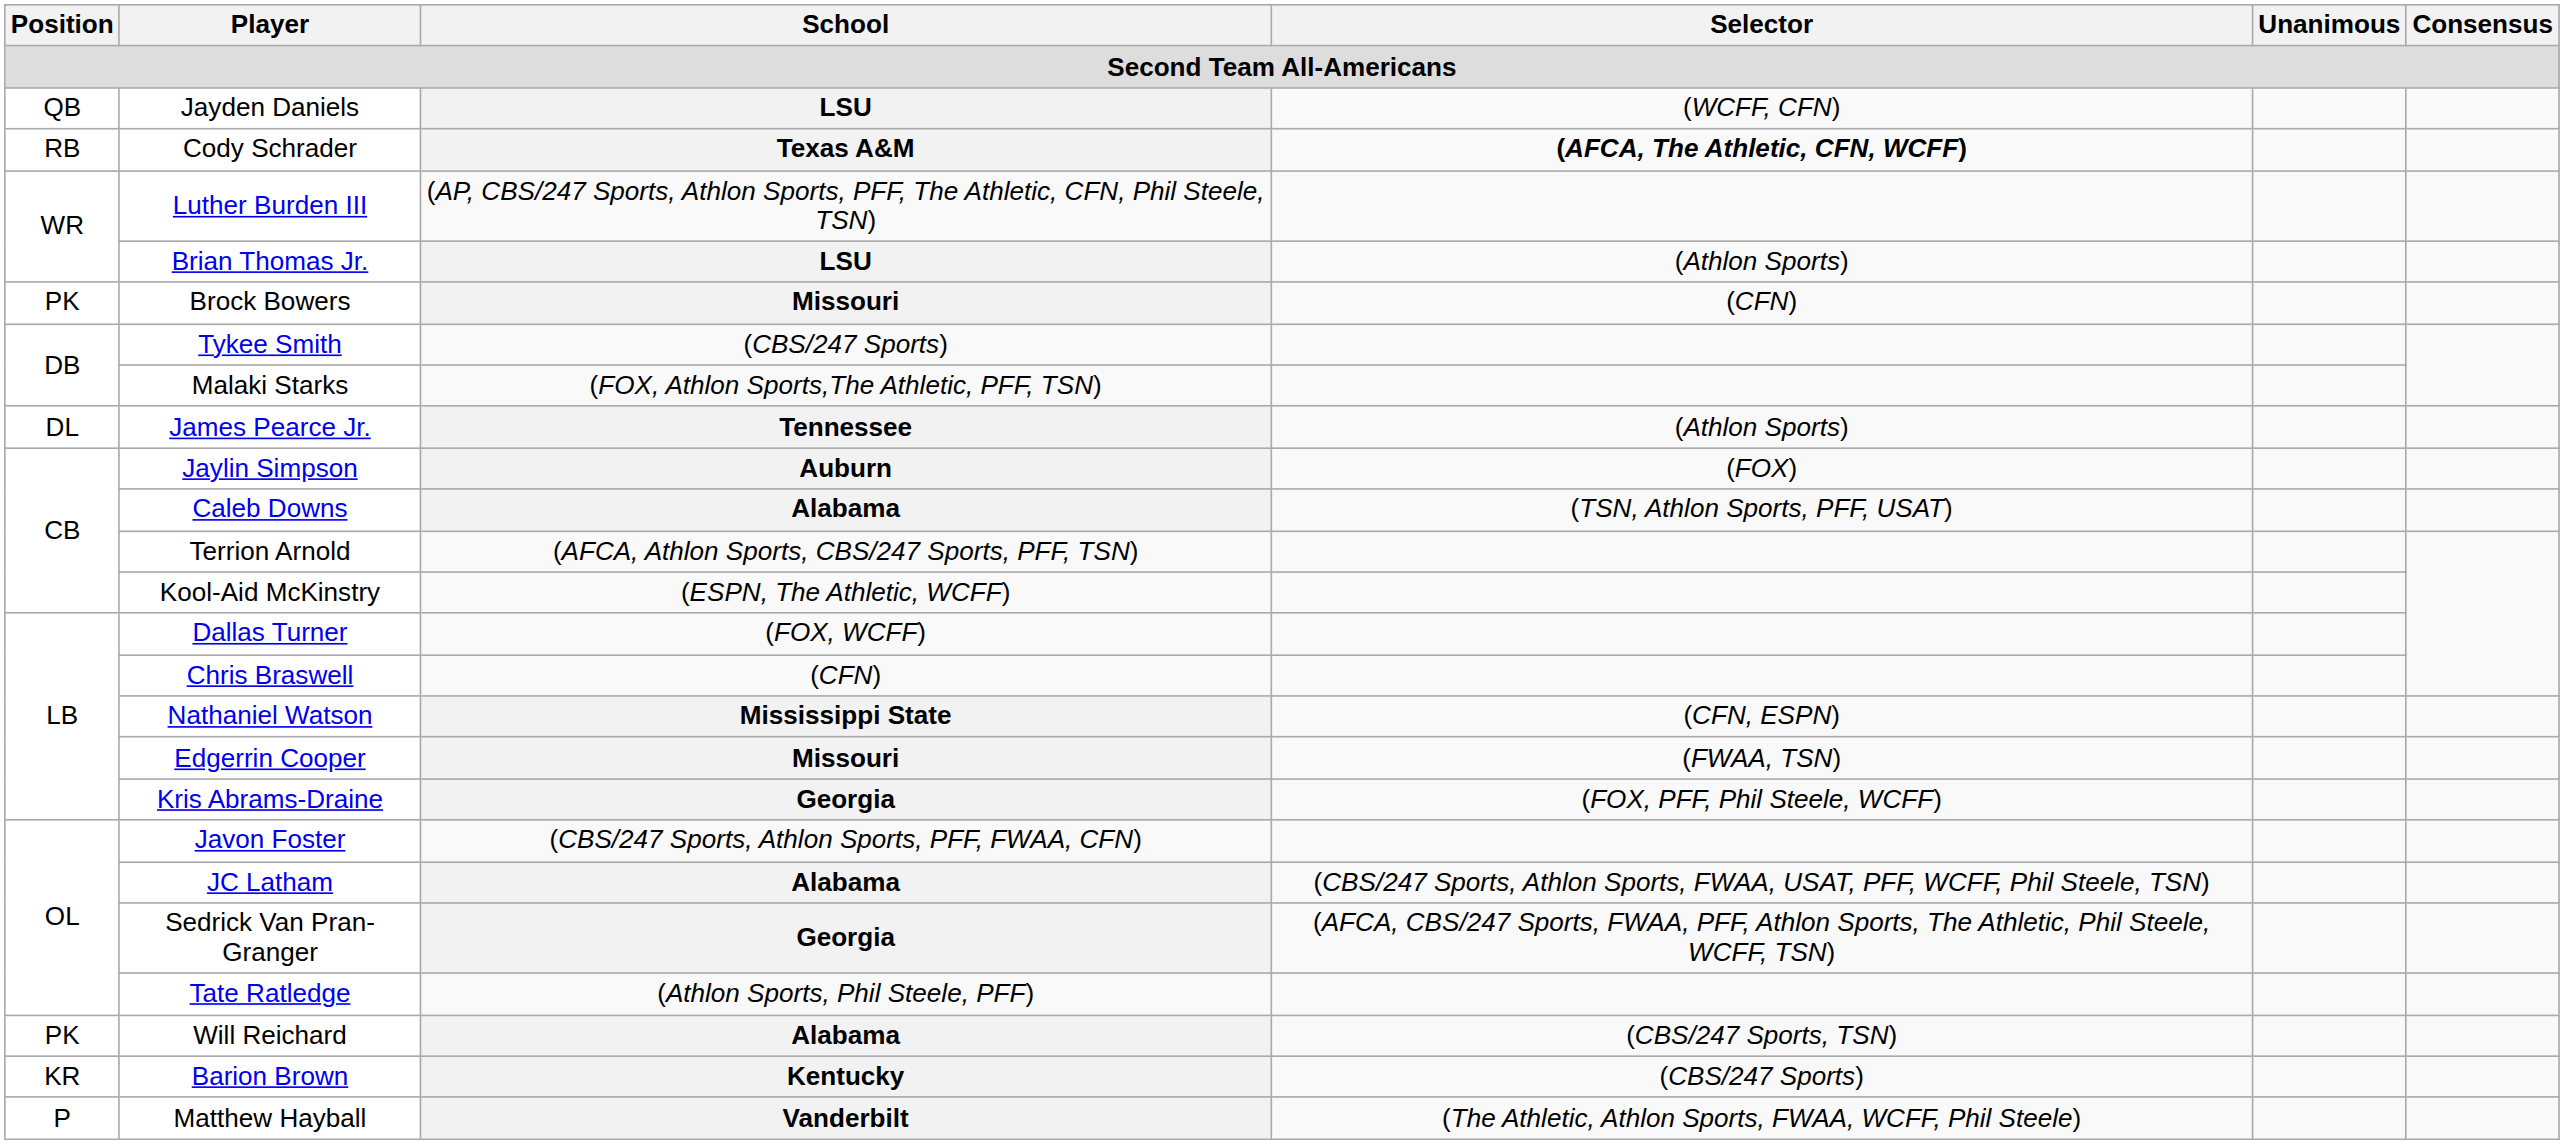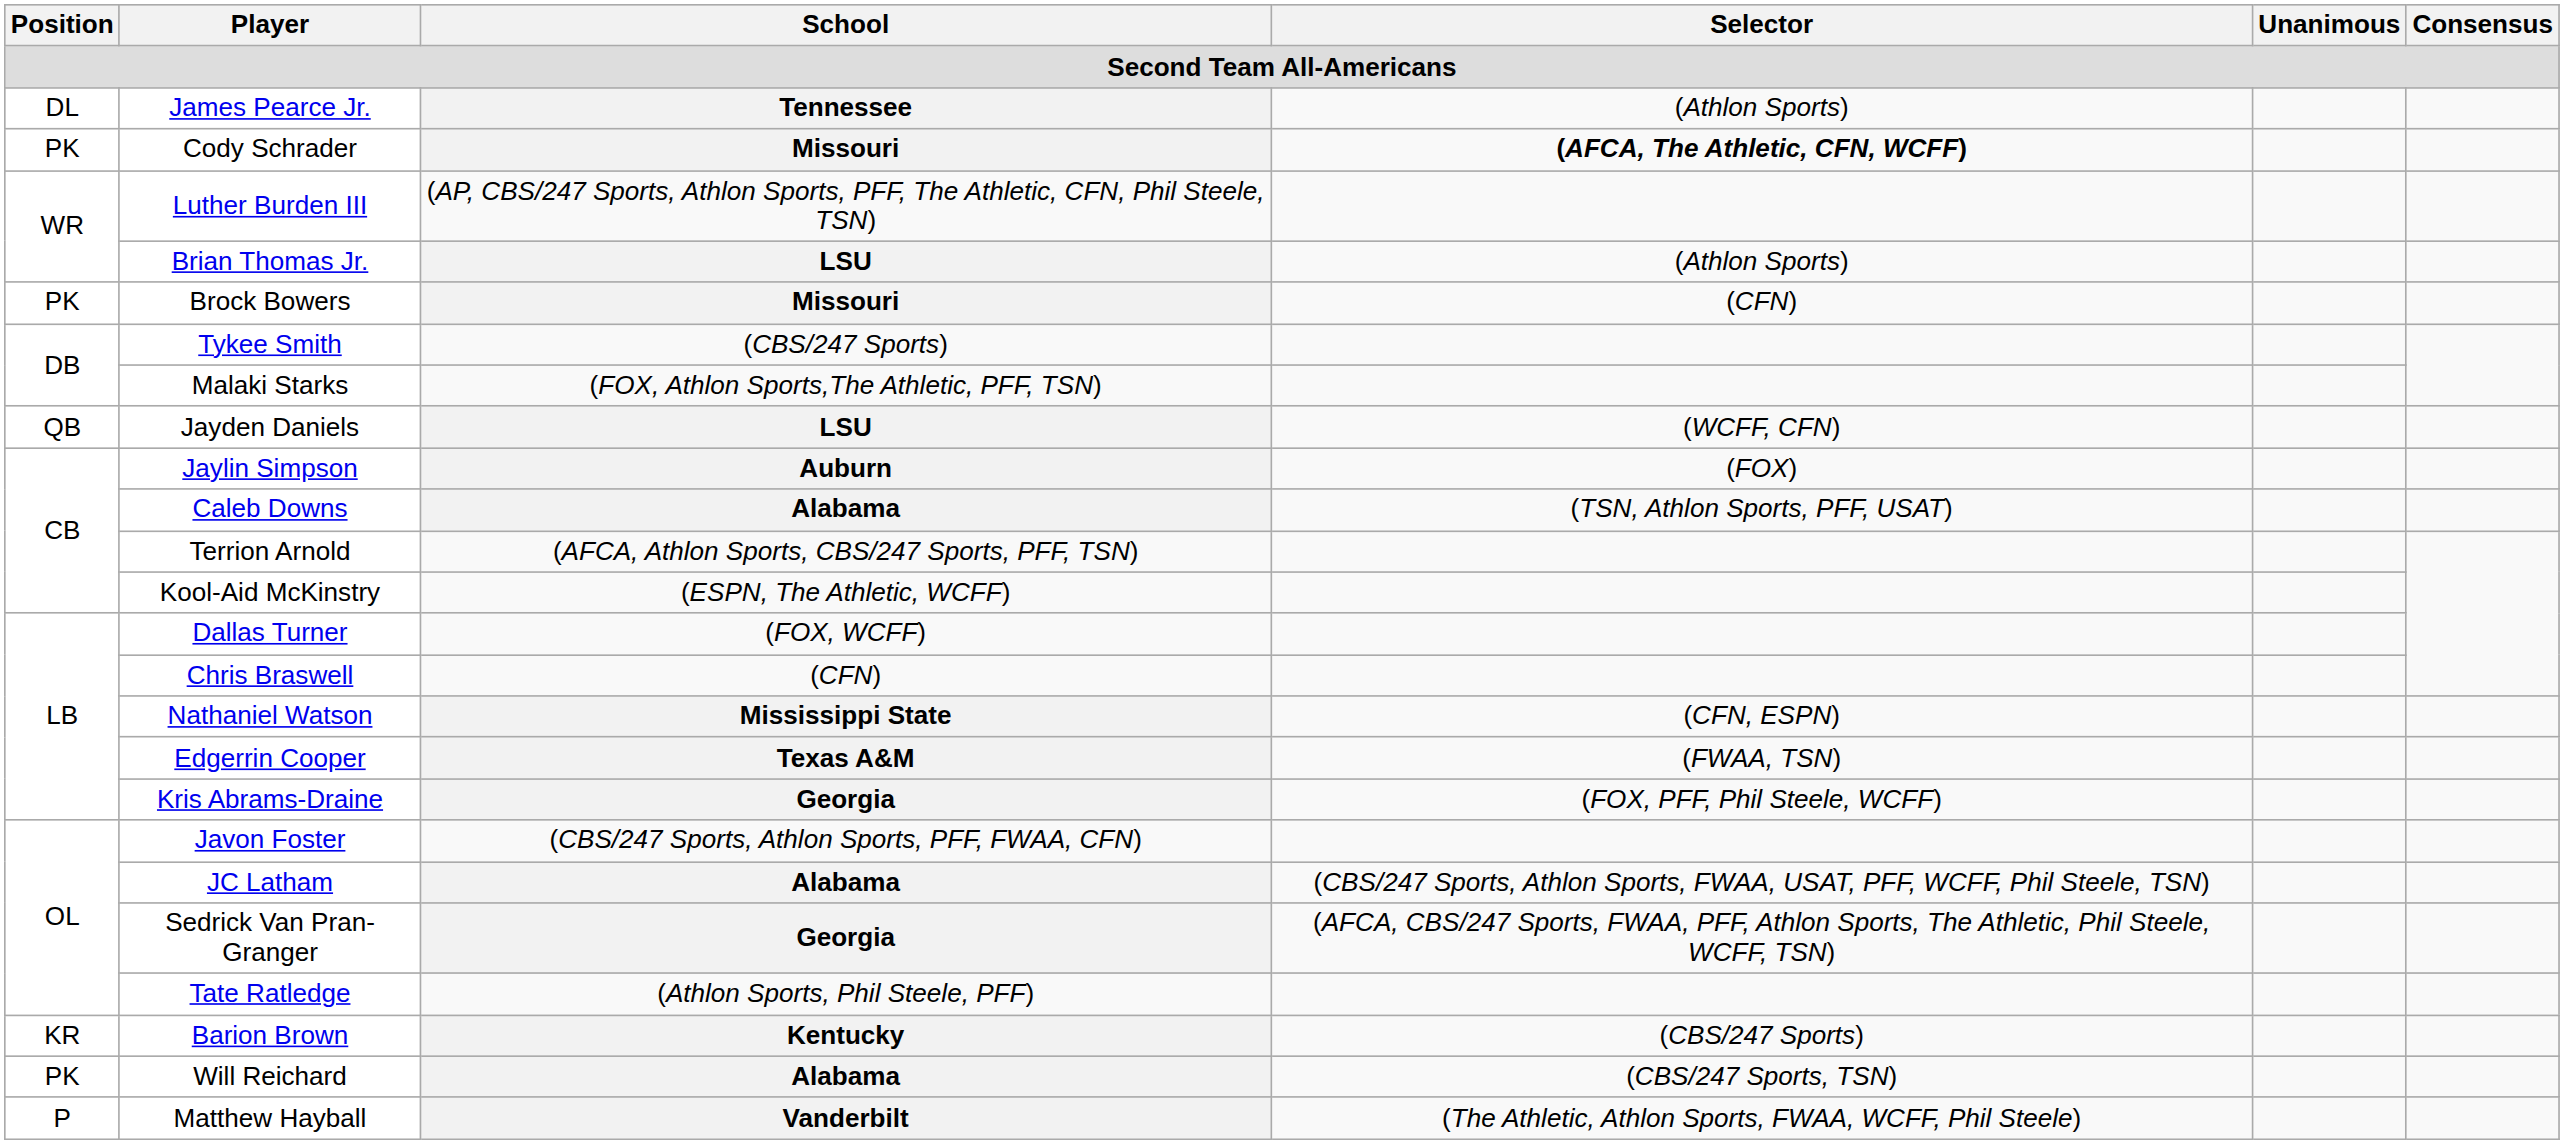rows swapped: (270, 107) <-> (270, 426)
(62, 149) RB -> (62, 149) PK
(846, 149) Texas A&M -> (846, 149) Missouri
(846, 757) Missouri -> (846, 757) Texas A&M
rows swapped: (270, 1076) <-> (270, 1035)
